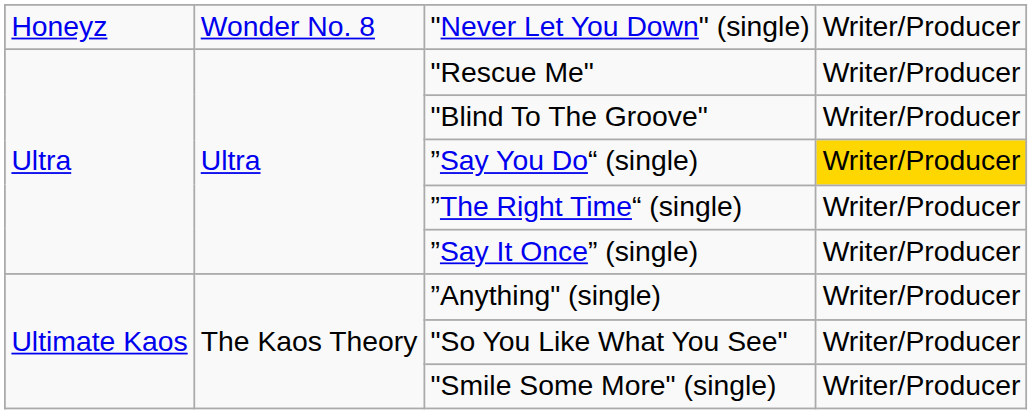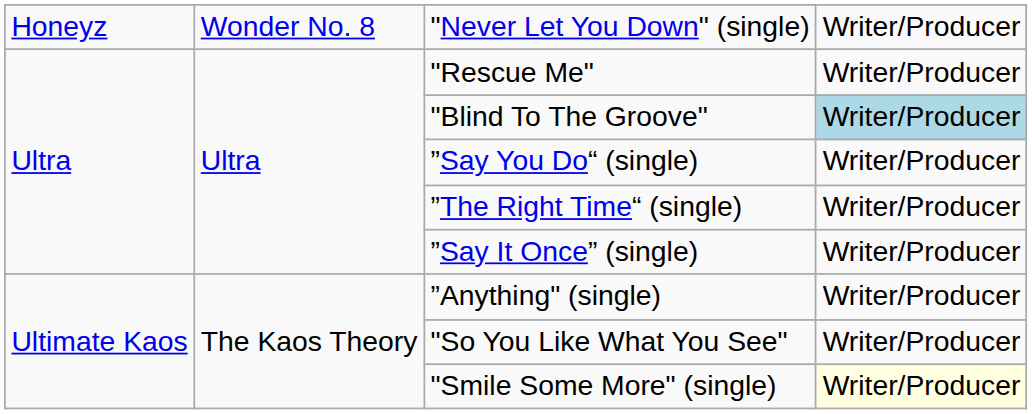(922, 116) no background -> (922, 116) lightblue background
(922, 161) gold background -> (922, 161) no background
(922, 386) no background -> (922, 386) lightyellow background
